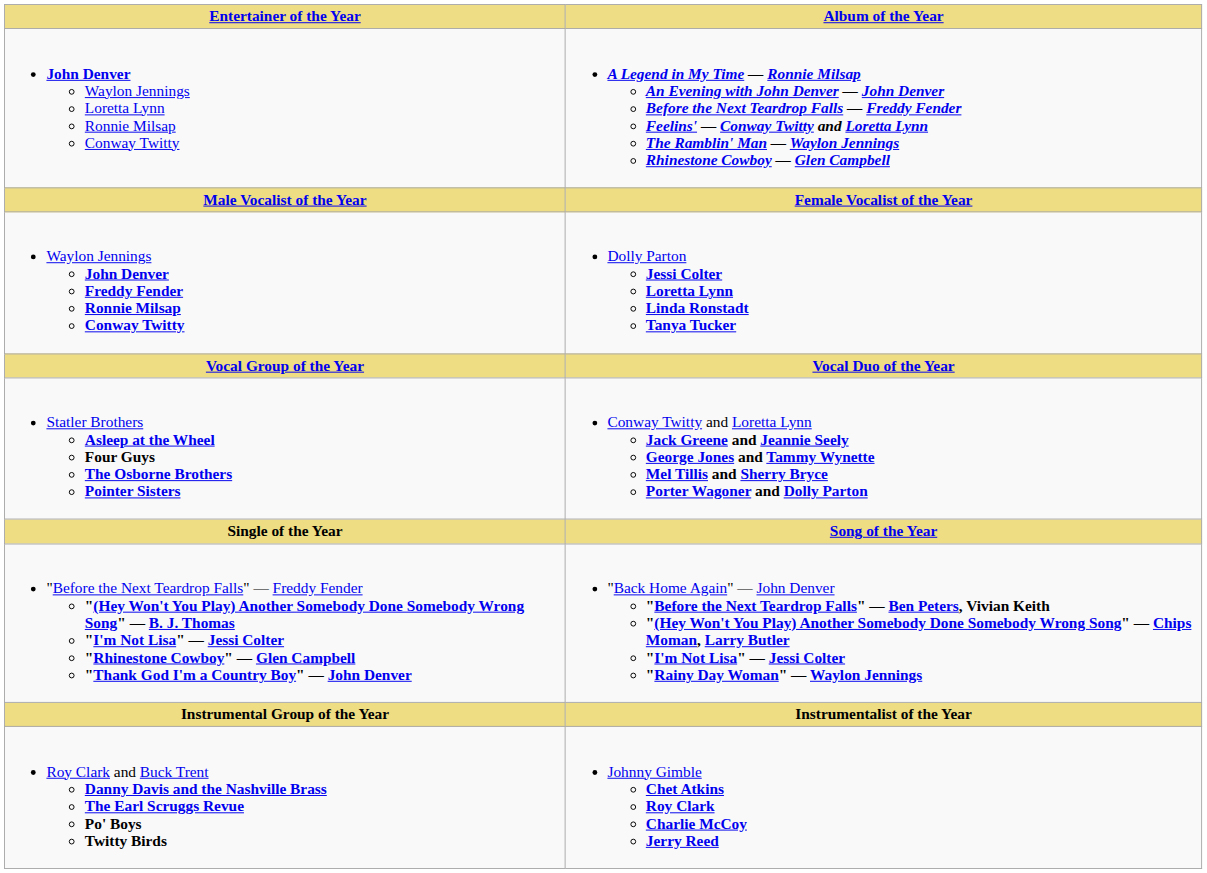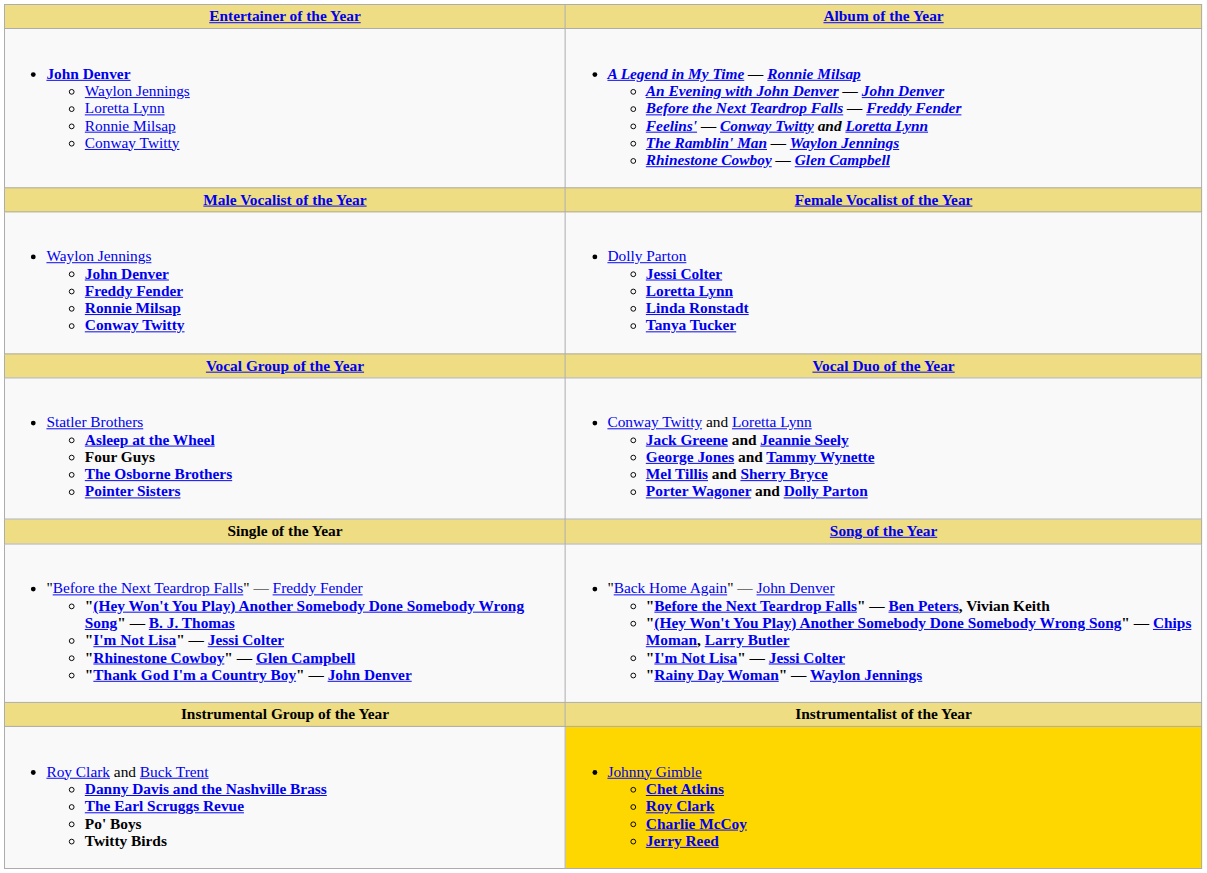(884, 806) no background -> (884, 806) gold background
